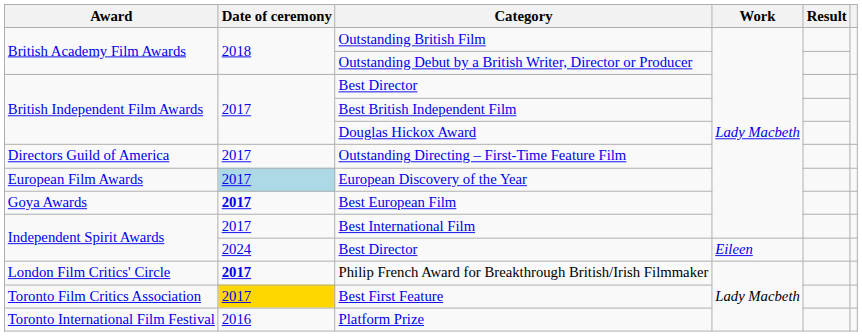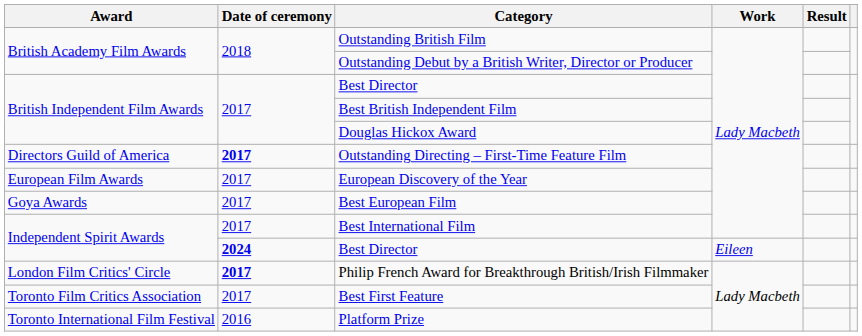(236, 156) normal -> (236, 156) bold
(236, 179) lightblue background -> (236, 179) no background
(236, 202) bold -> (236, 202) normal
(236, 249) normal -> (236, 249) bold
(236, 296) gold background -> (236, 296) no background
